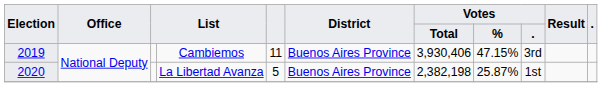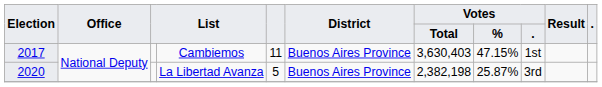(31, 53) 2019 -> (31, 53) 2017
(444, 53) 3,930,406 -> (444, 53) 3,630,403
(533, 53) 3rd -> (533, 53) 1st
(533, 72) 1st -> (533, 72) 3rd
